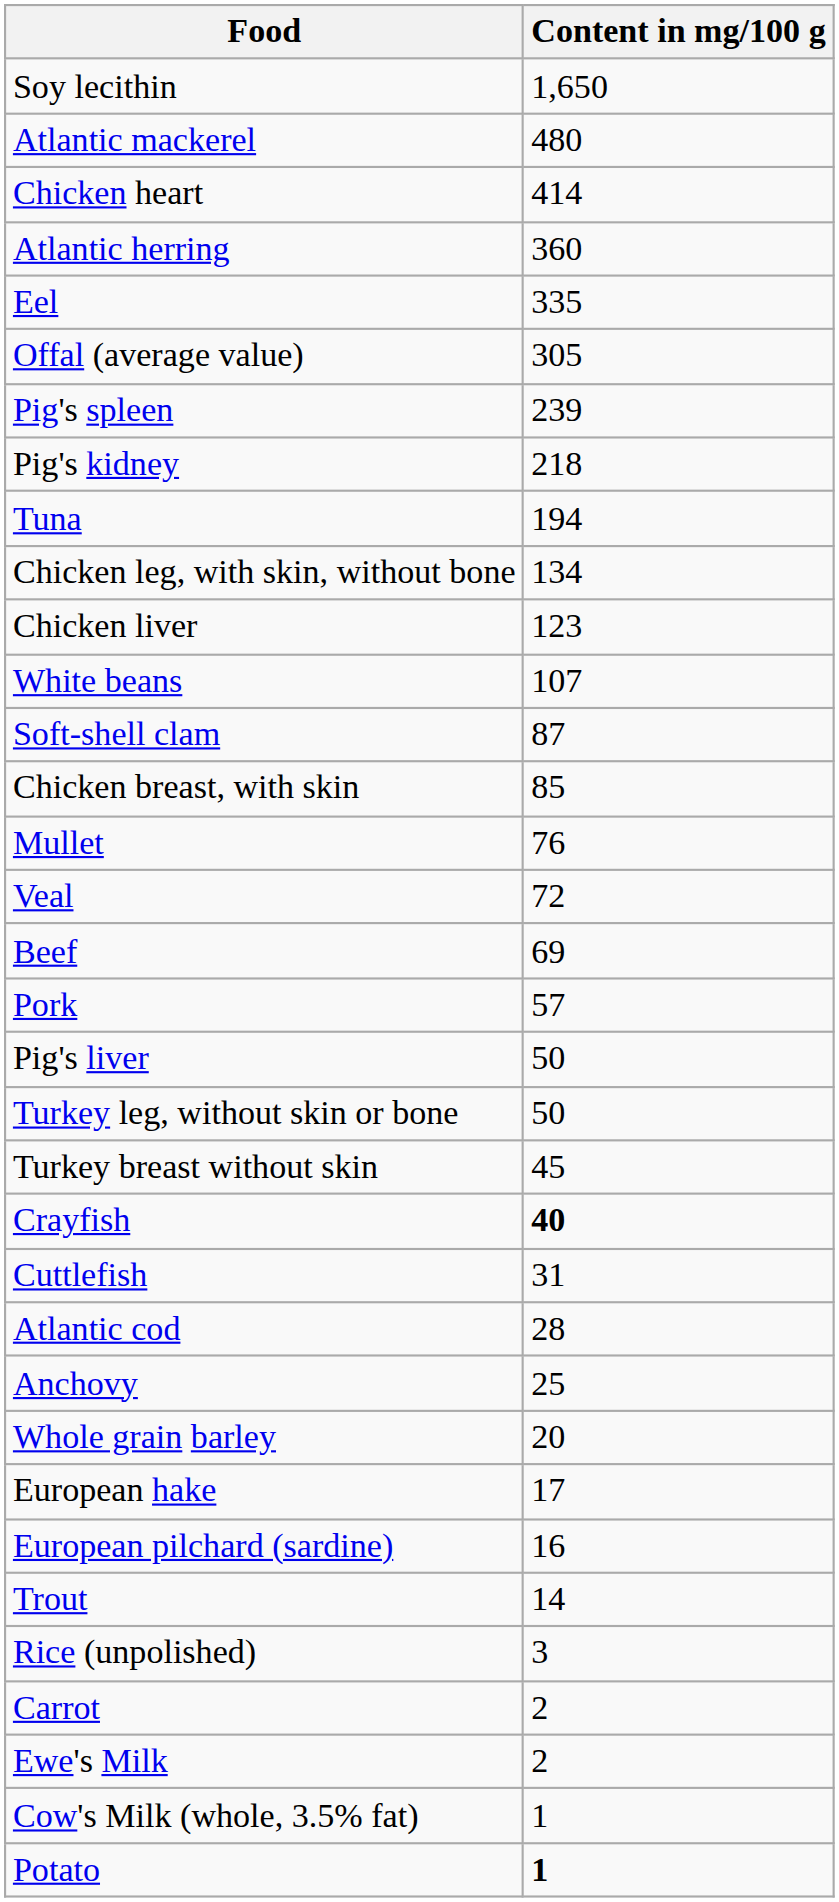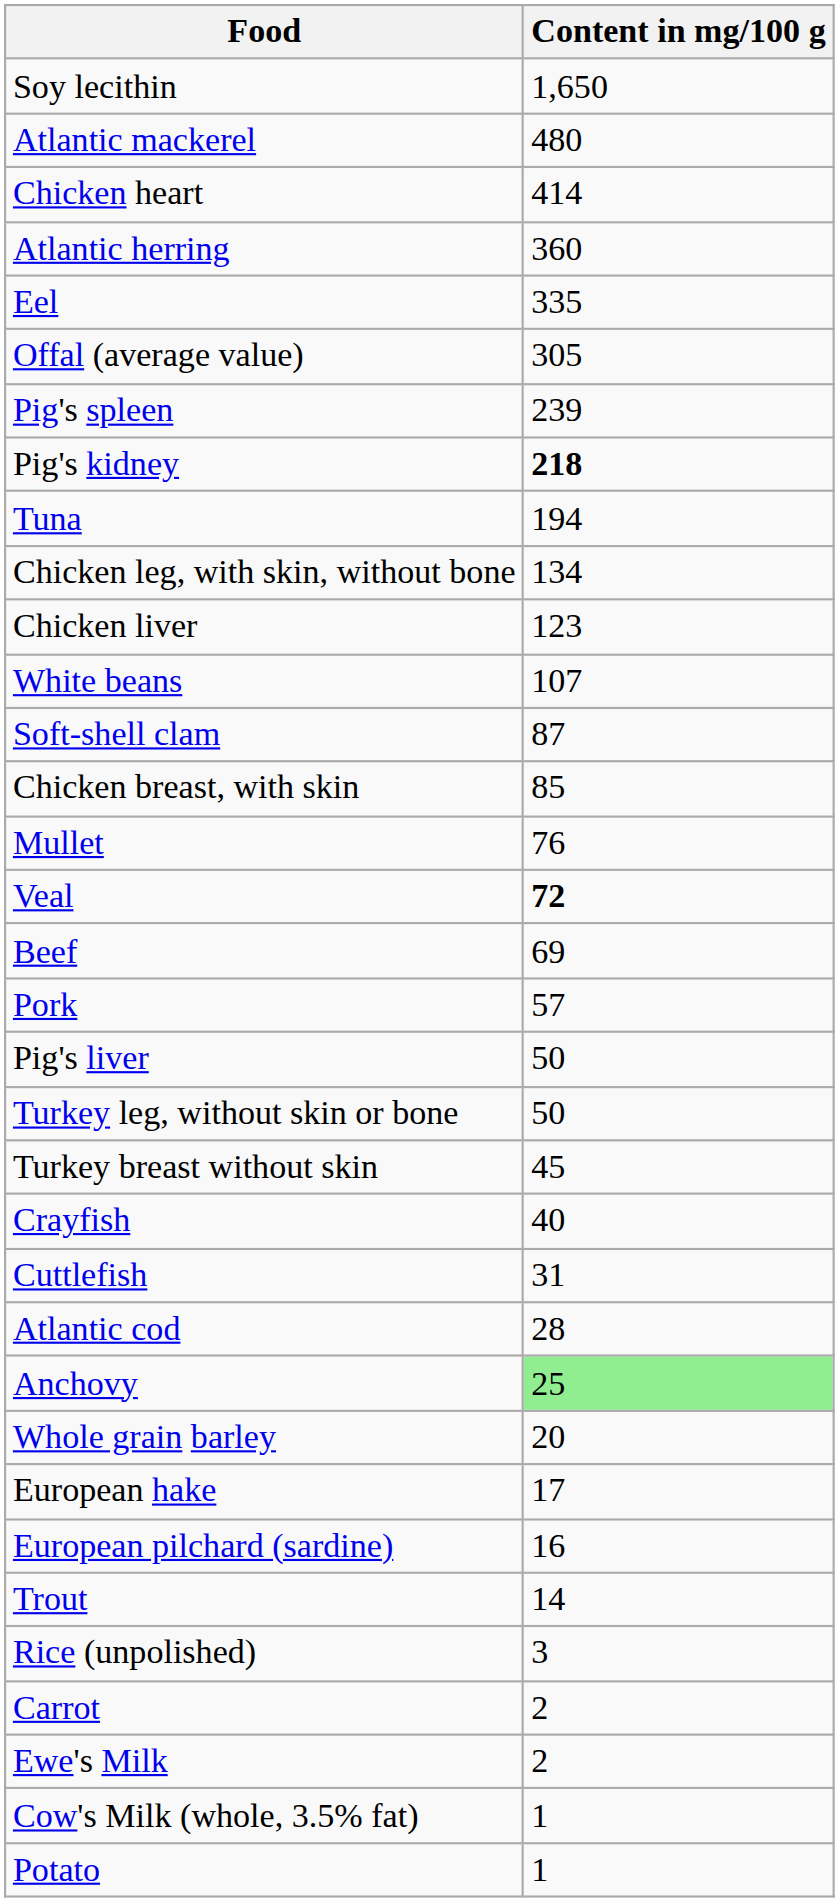(557, 463) normal -> (557, 463) bold
(548, 896) normal -> (548, 896) bold
(548, 1220) bold -> (548, 1220) normal
(548, 1382) no background -> (548, 1382) lightgreen background
(540, 1869) bold -> (540, 1869) normal
